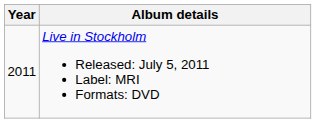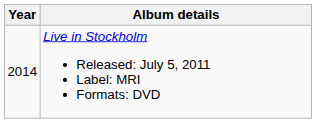(22, 71) 2011 -> (22, 71) 2014
